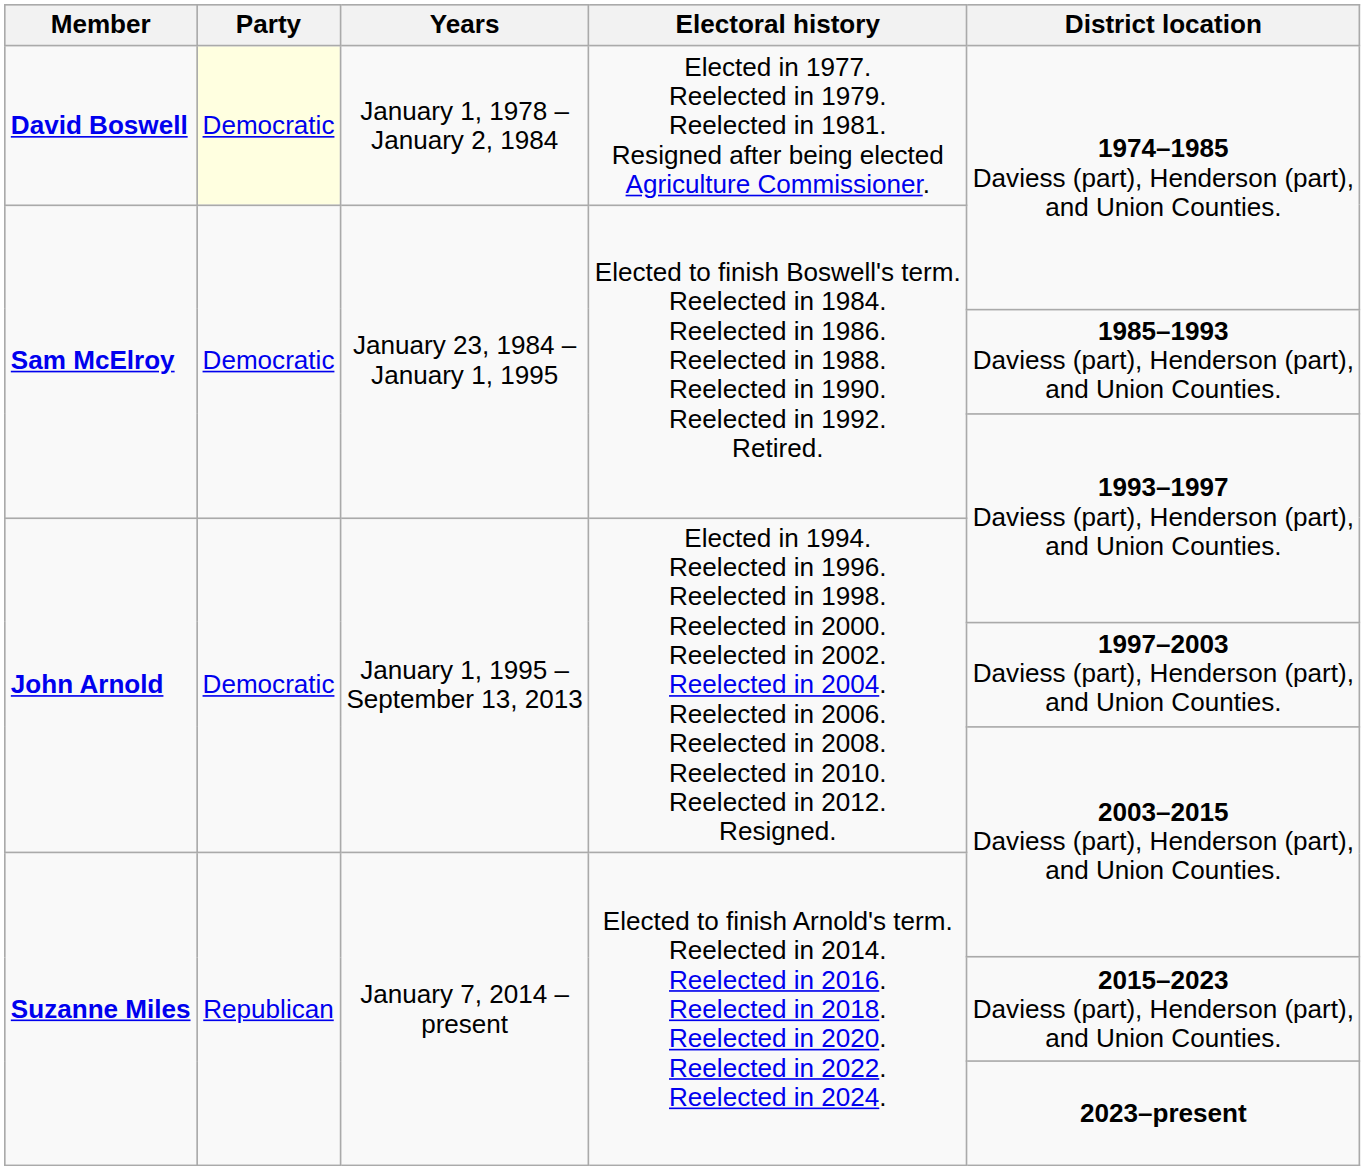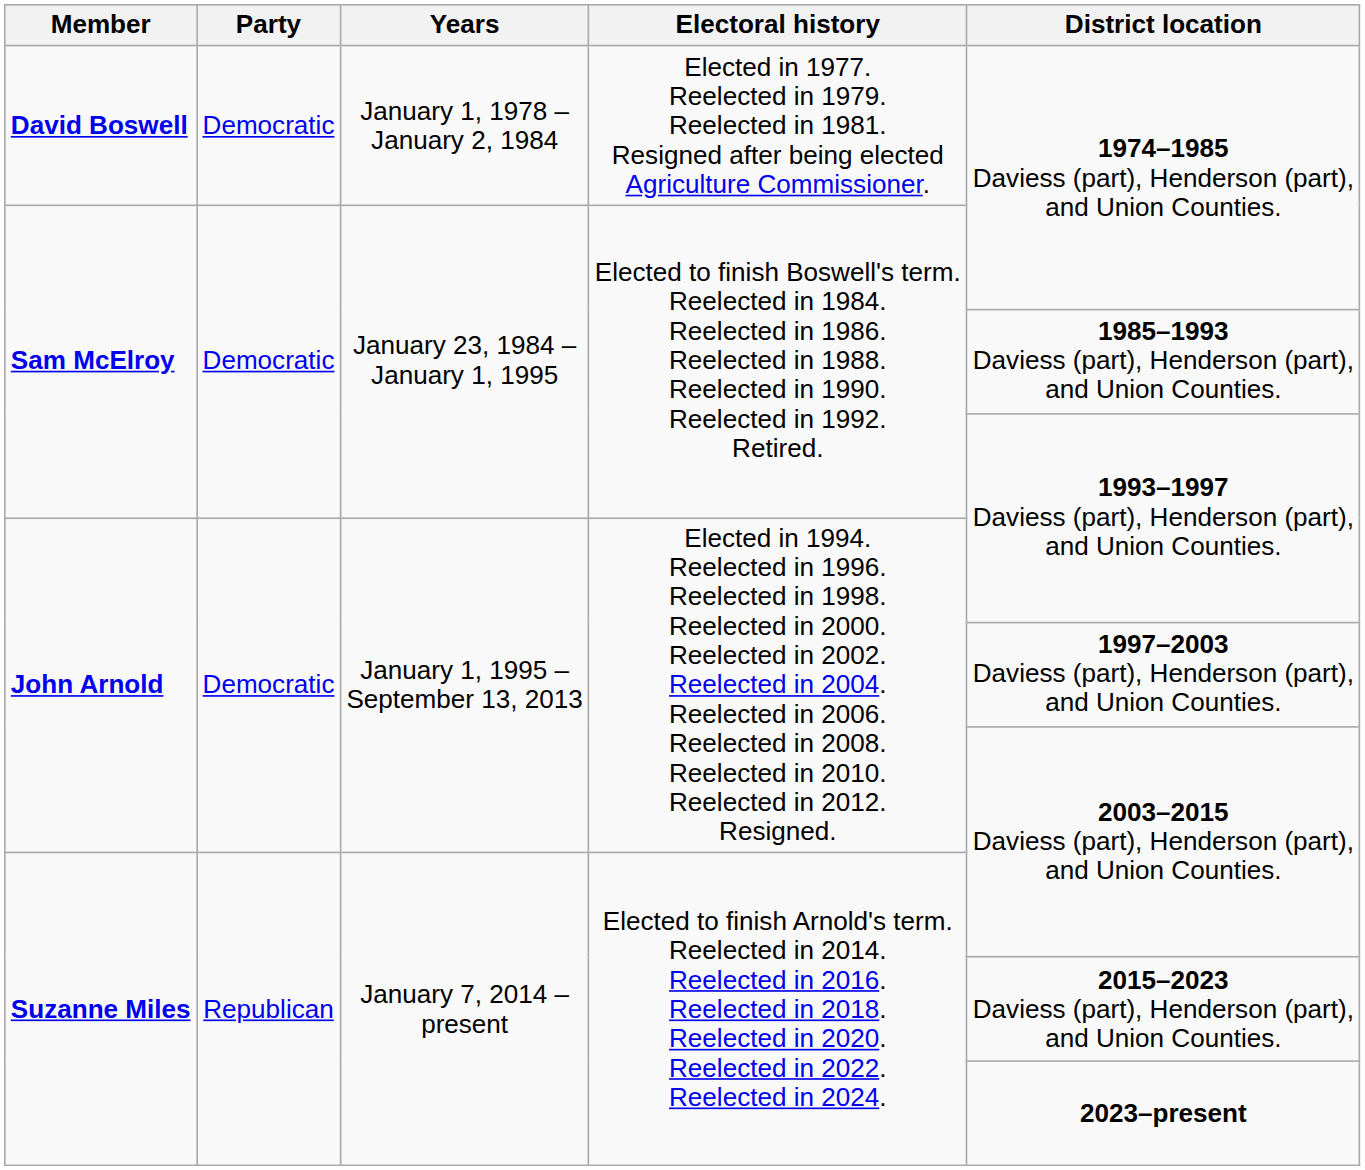(268, 125) lightyellow background -> (268, 125) no background
